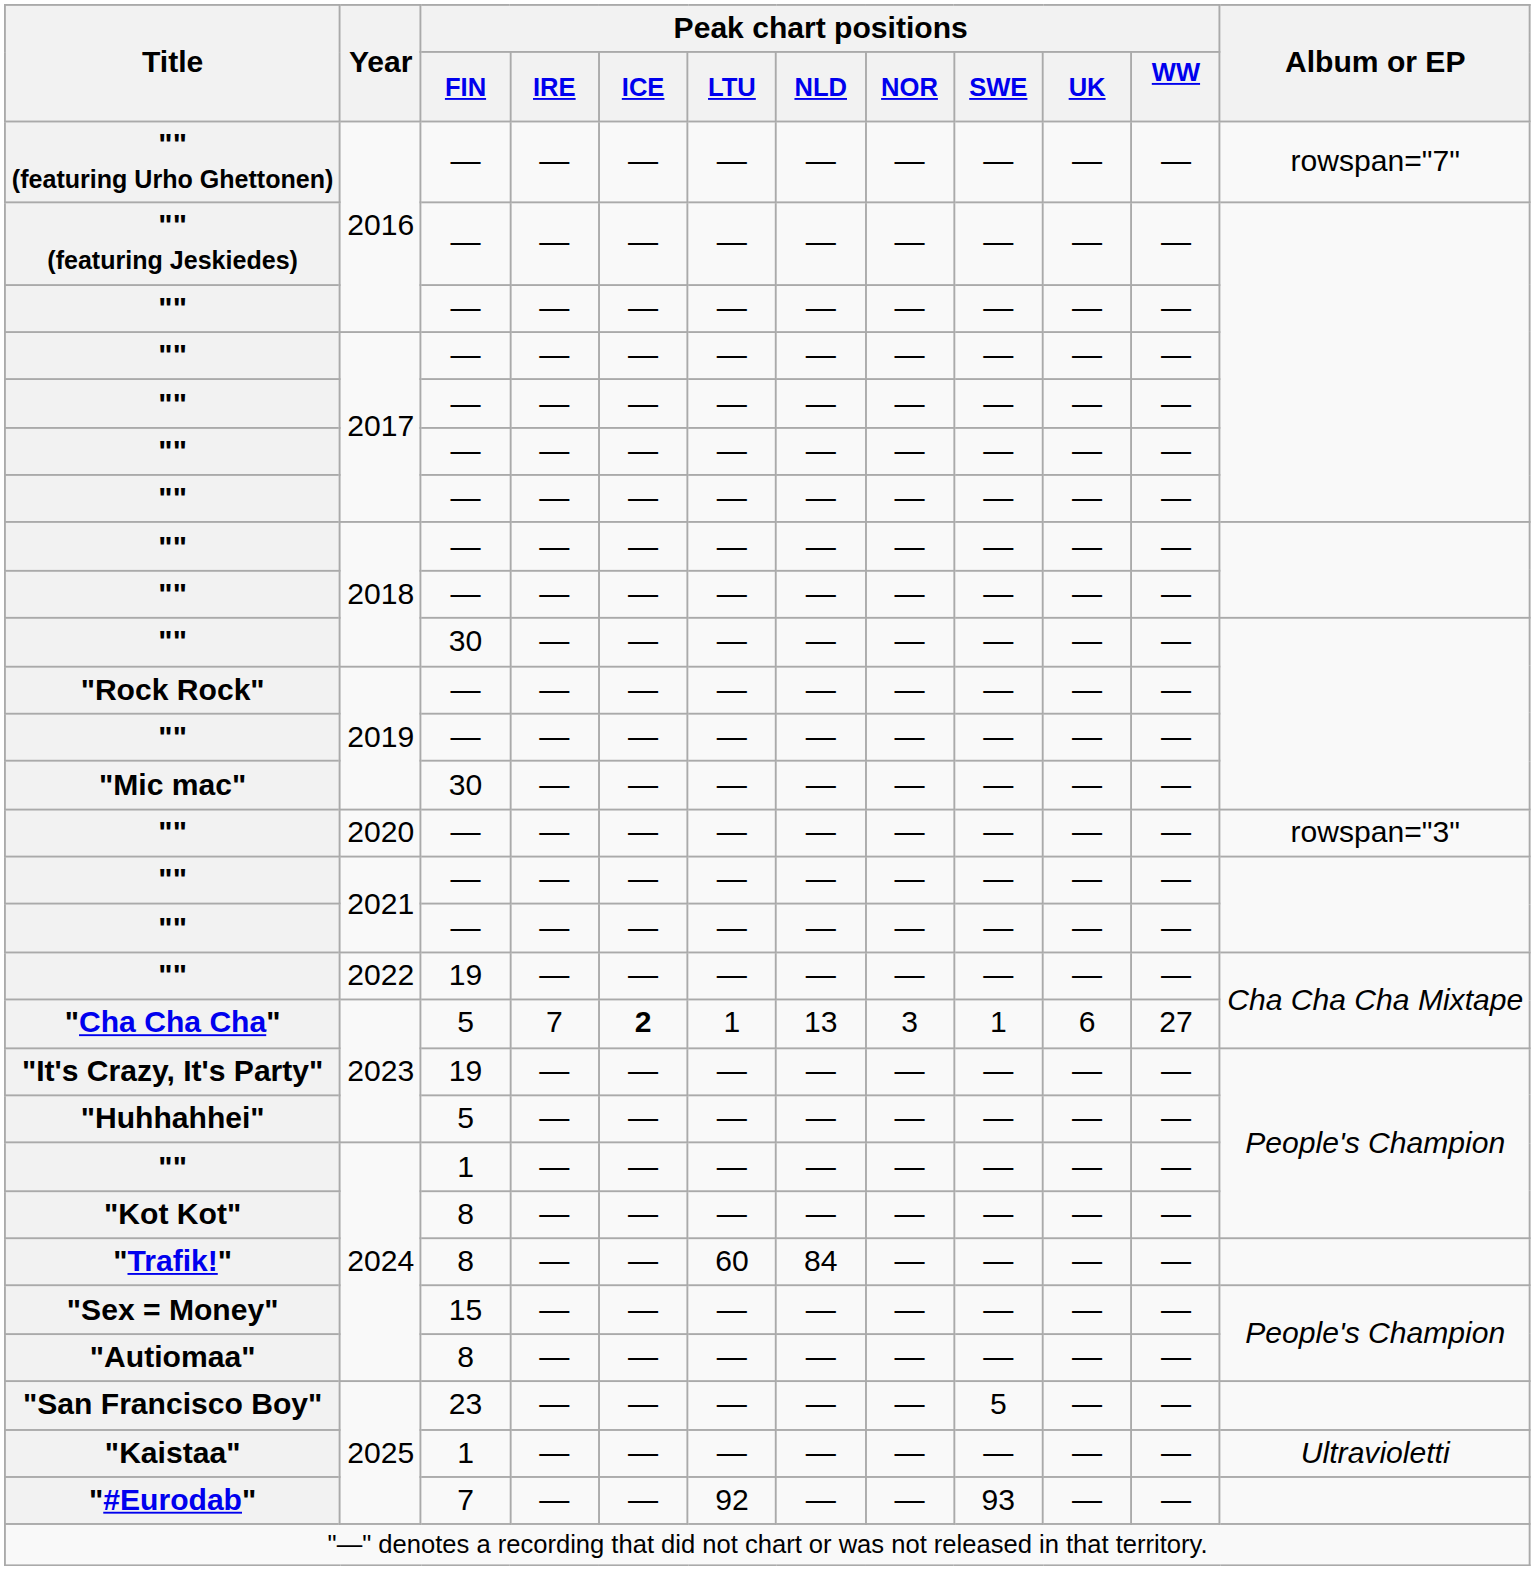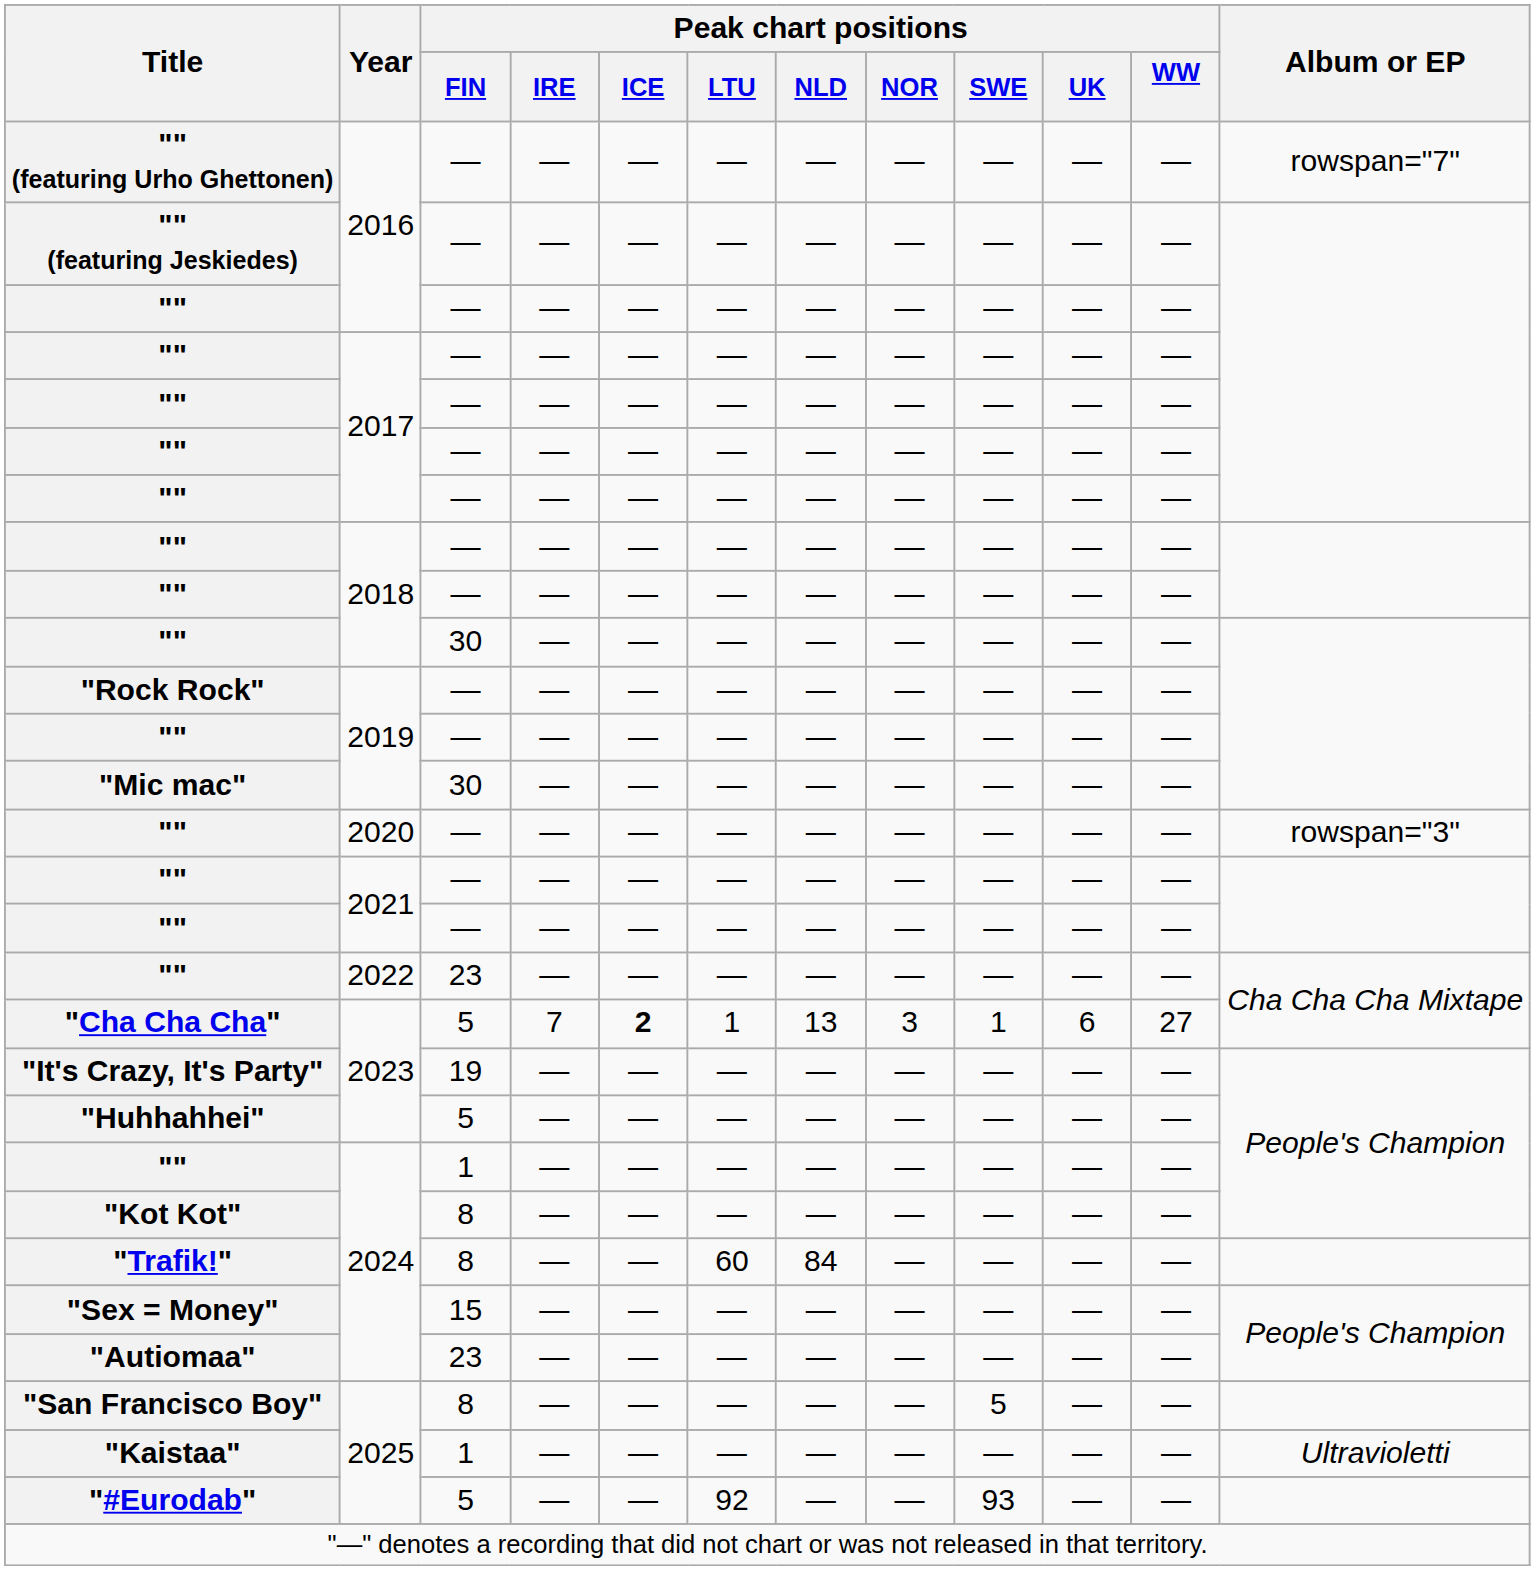(466, 975) 19 -> (466, 975) 23
(466, 1357) 8 -> (466, 1357) 23
(466, 1404) 23 -> (466, 1404) 8
(466, 1500) 7 -> (466, 1500) 5
